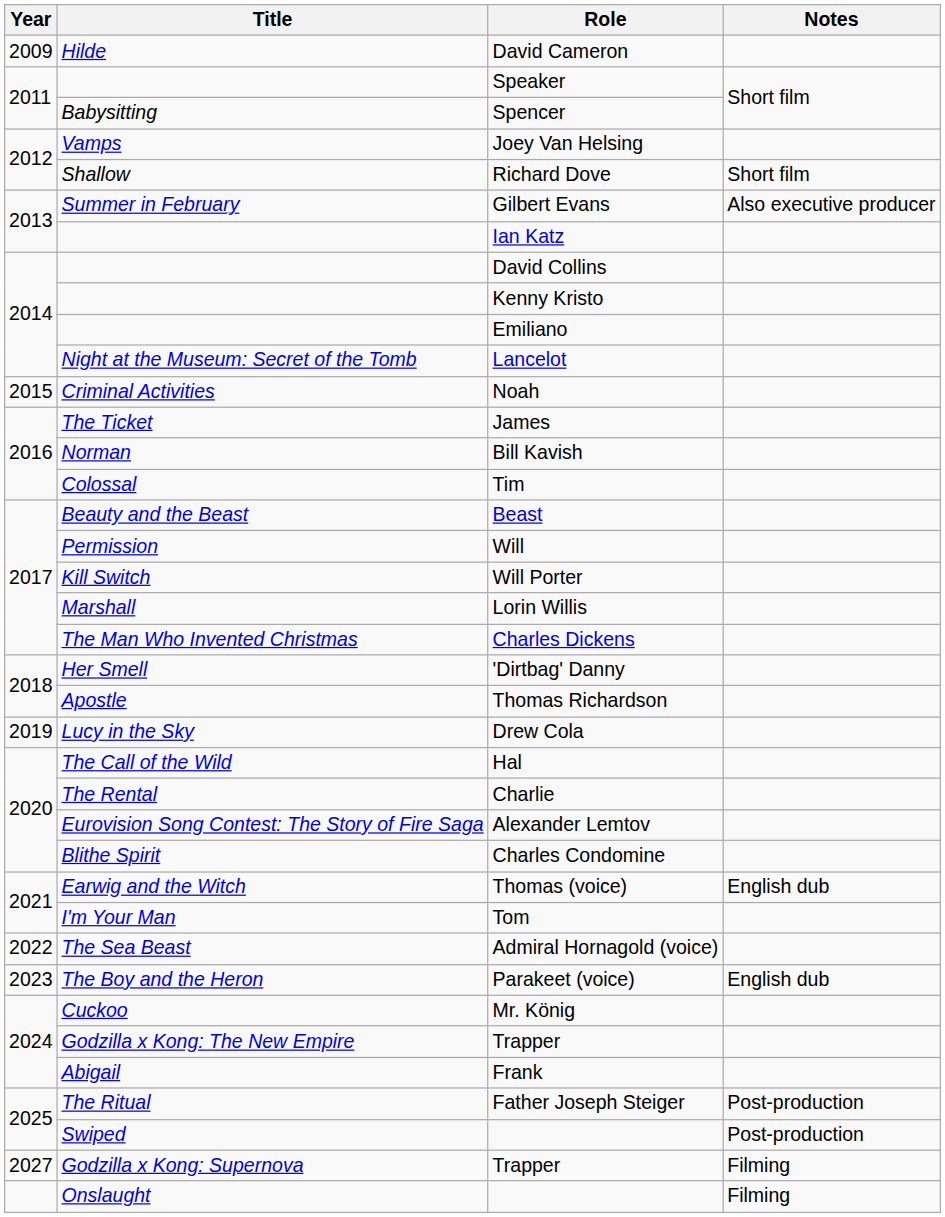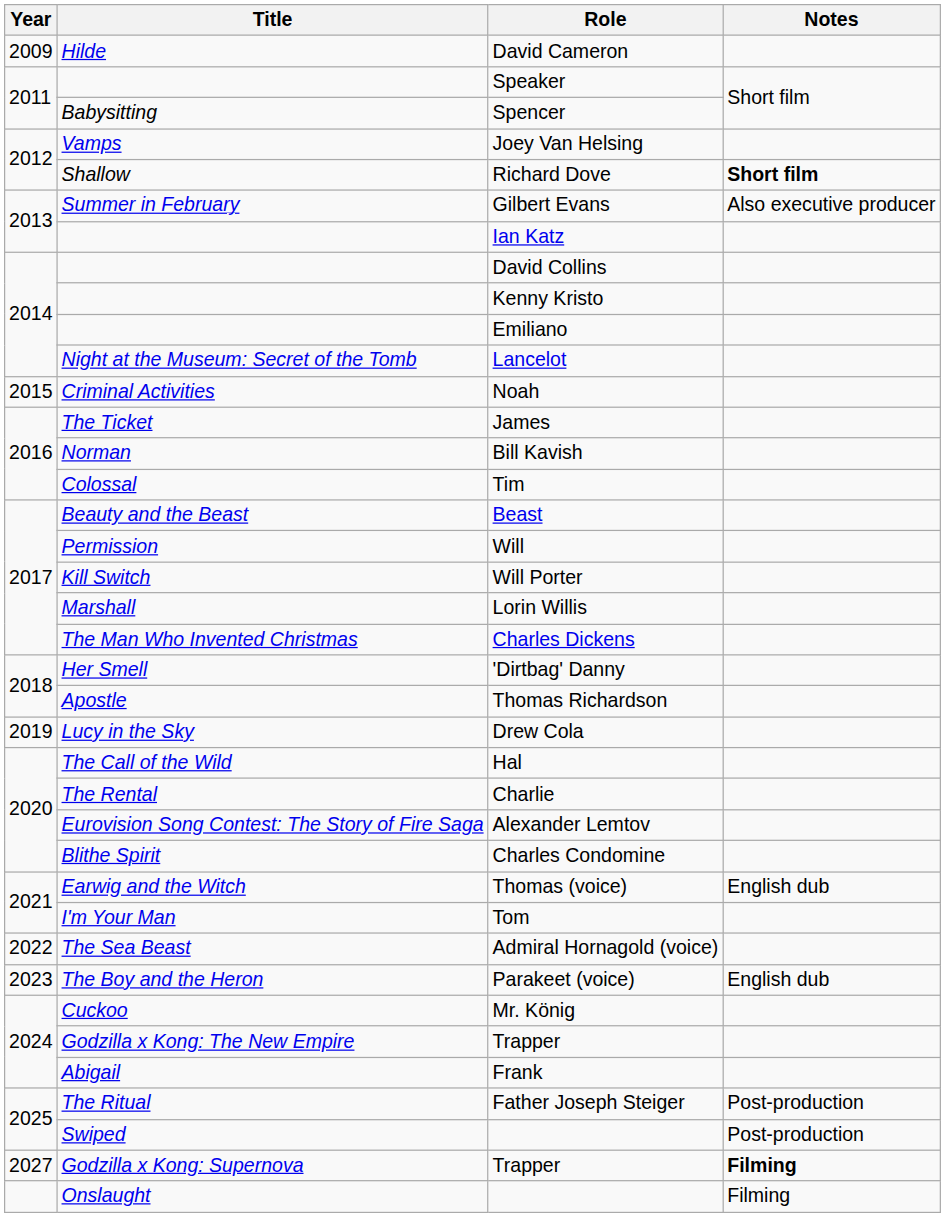(768, 174) normal -> (773, 174) bold
(759, 1165) normal -> (762, 1165) bold
